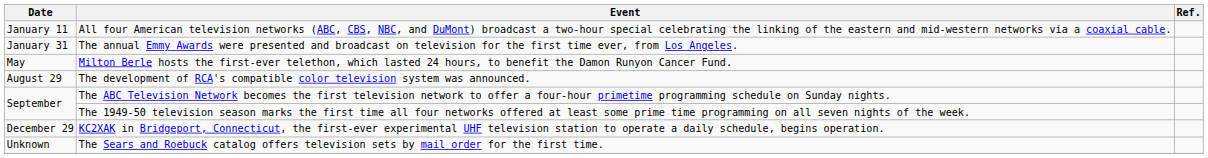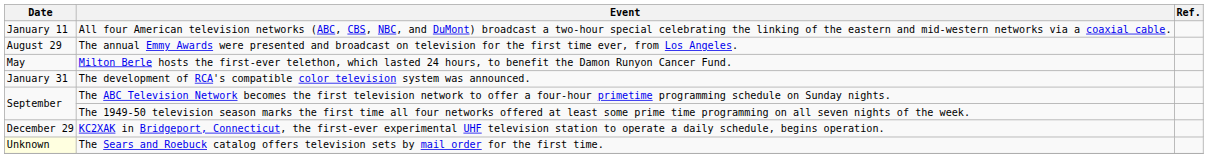(37, 46) January 31 -> (34, 46) August 29
(34, 79) August 29 -> (37, 79) January 31
(28, 145) no background -> (28, 145) lightyellow background
